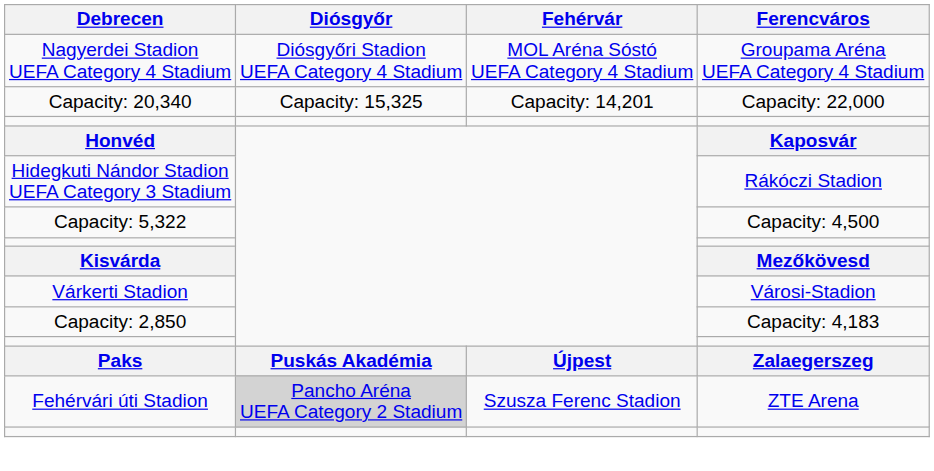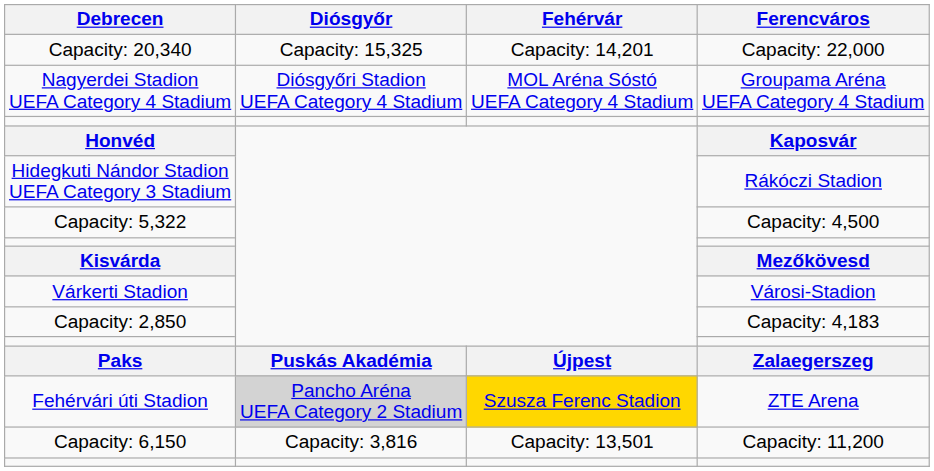rows swapped: (120, 60) <-> (120, 101)
(582, 401) no background -> (582, 401) gold background
+ row: (120, 442)
